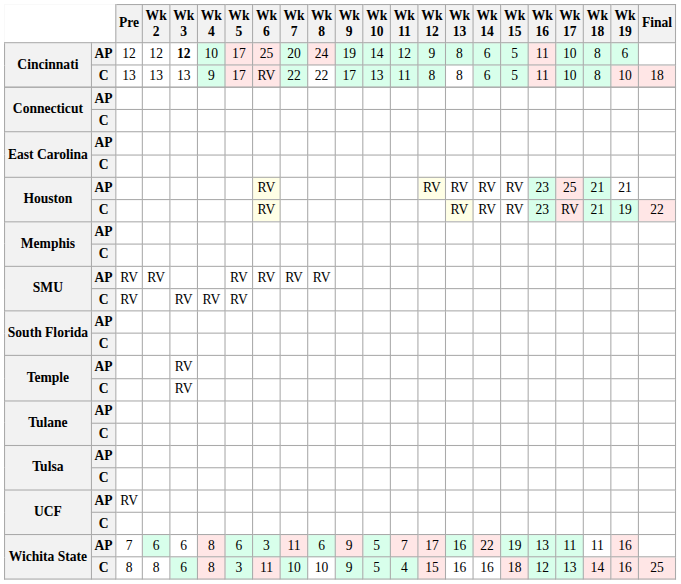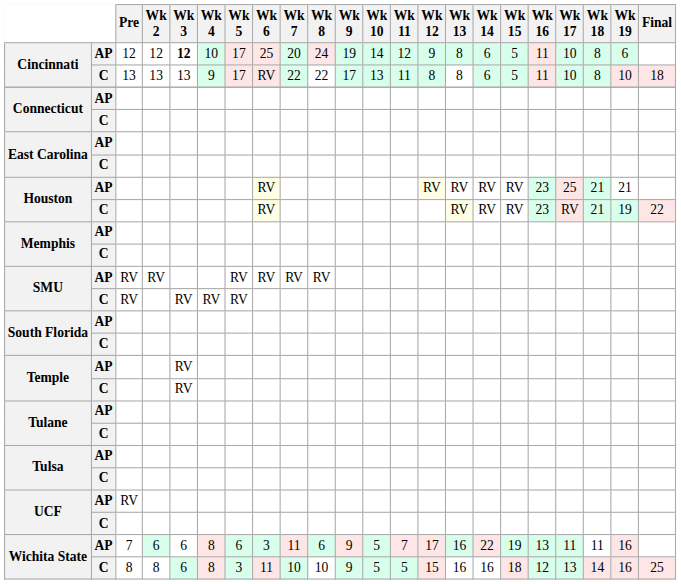(404, 568) 4 -> (404, 568) 5
